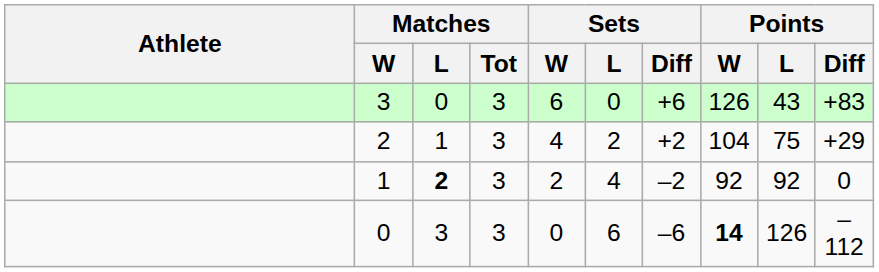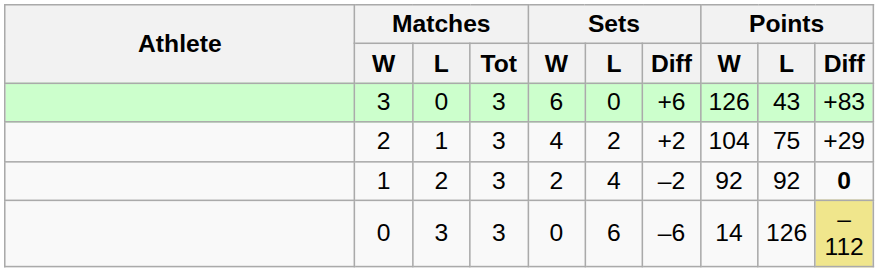(441, 180) bold -> (441, 180) normal
(844, 180) normal -> (844, 180) bold
(729, 233) bold -> (729, 233) normal
(844, 233) no background -> (844, 233) khaki background
